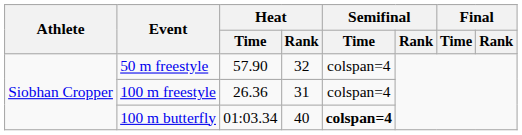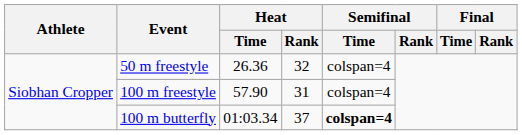(250, 67) 57.90 -> (250, 67) 26.36
(250, 92) 26.36 -> (250, 92) 57.90
(302, 117) 40 -> (302, 117) 37
